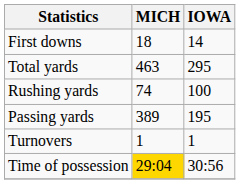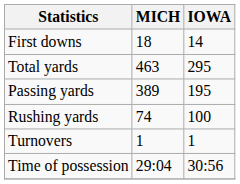rows swapped: (53, 91) <-> (51, 116)
(154, 166) gold background -> (154, 166) no background
